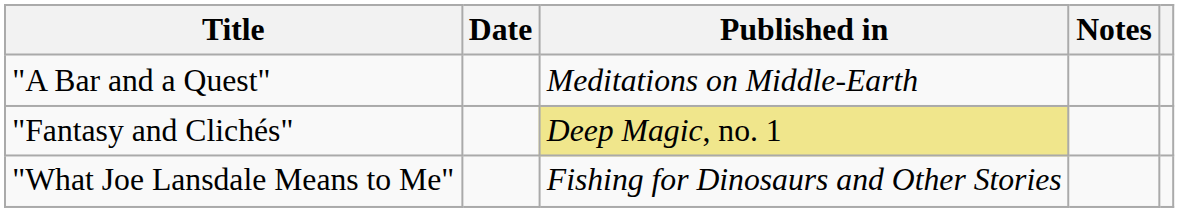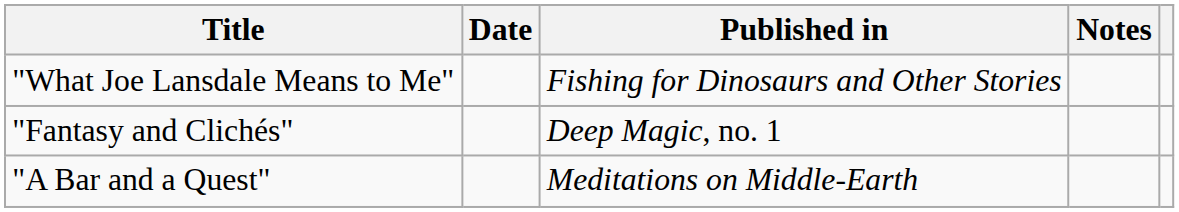rows swapped: (141, 79) <-> (233, 180)
(664, 130) khaki background -> (664, 130) no background
